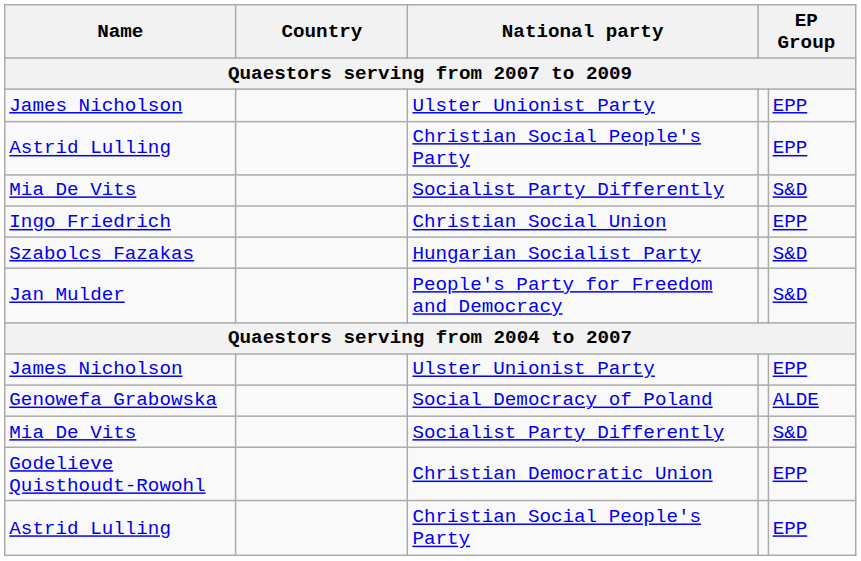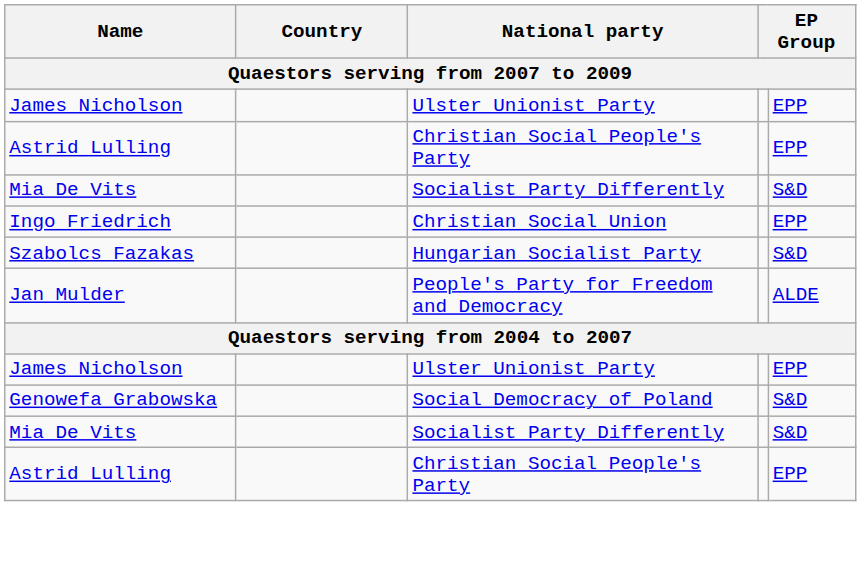(790, 295) S&D -> (796, 295) ALDE
(796, 401) ALDE -> (790, 401) S&D
- row: (107, 474)
